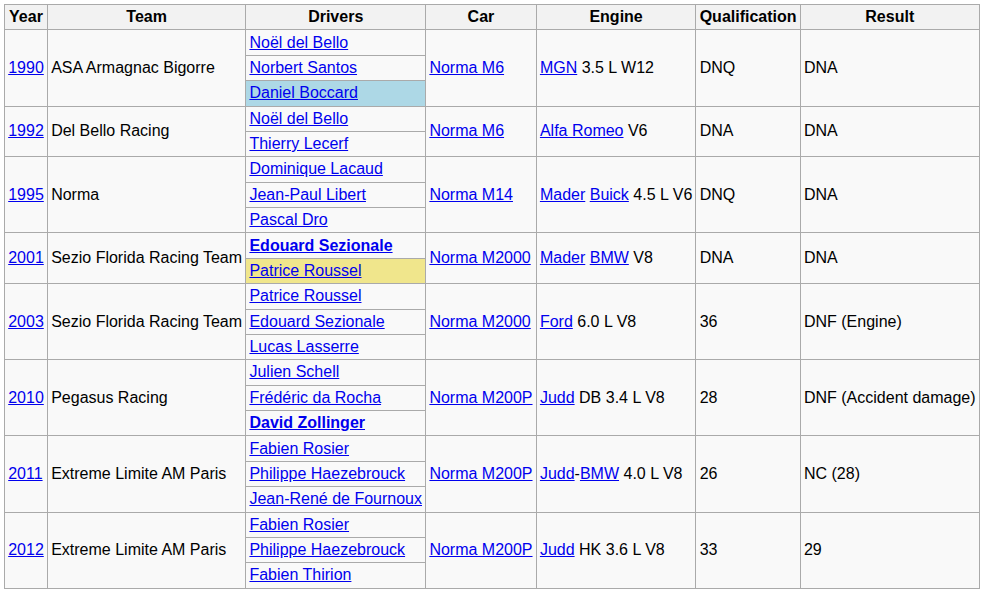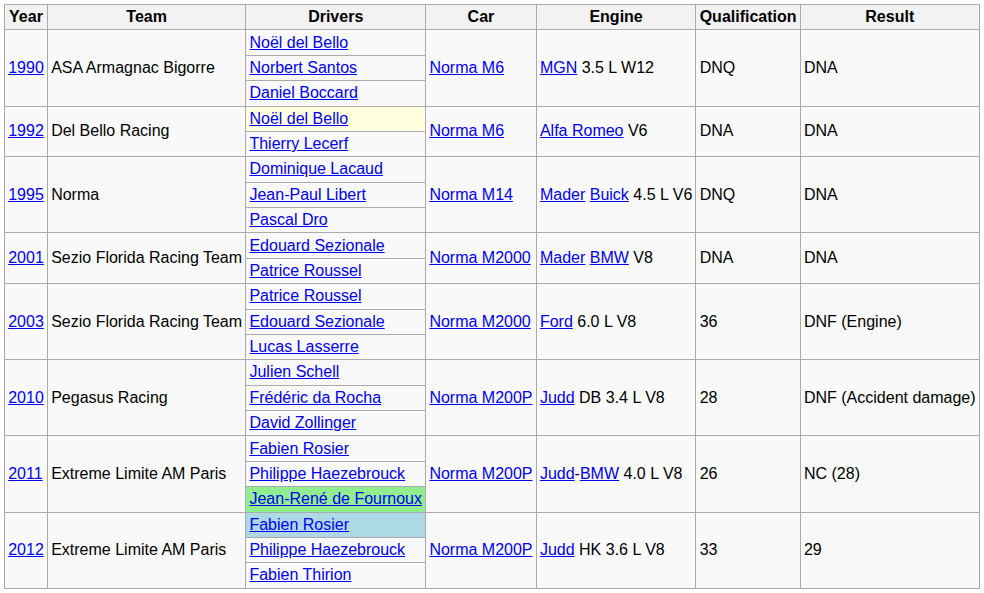(304, 93) lightblue background -> (304, 93) no background
(299, 118) no background -> (299, 118) lightyellow background
(321, 245) bold -> (317, 245) normal
(305, 270) khaki background -> (305, 270) no background
(307, 423) bold -> (303, 423) normal
(336, 499) no background -> (336, 499) lightgreen background
(299, 524) no background -> (299, 524) lightblue background
